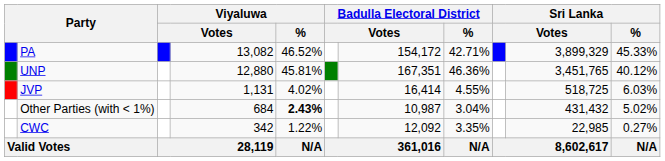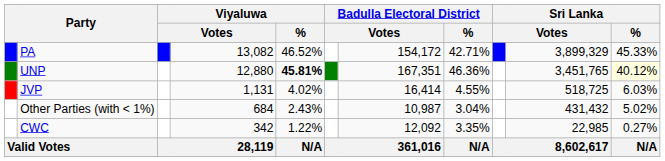(302, 71) normal -> (302, 71) bold
(637, 71) no background -> (637, 71) lightyellow background
(305, 109) bold -> (305, 109) normal
